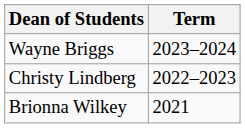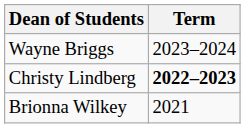(194, 78) normal -> (194, 78) bold
